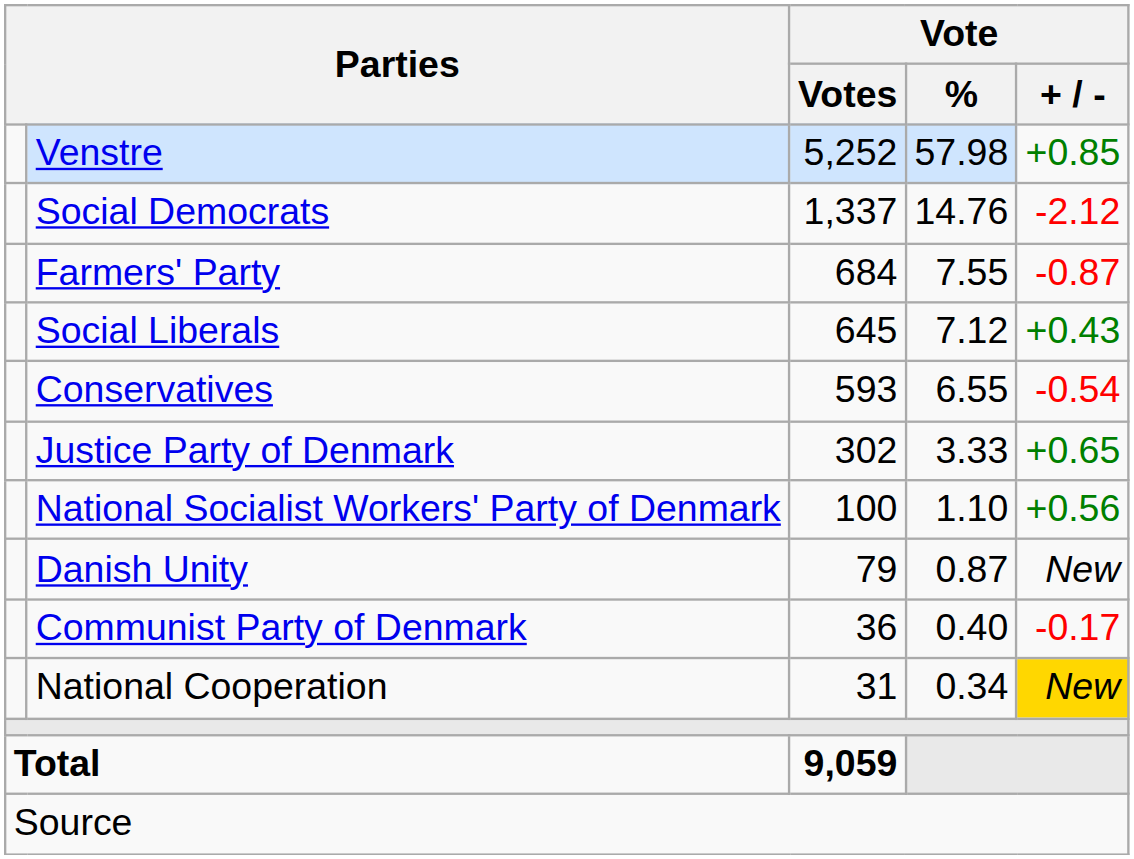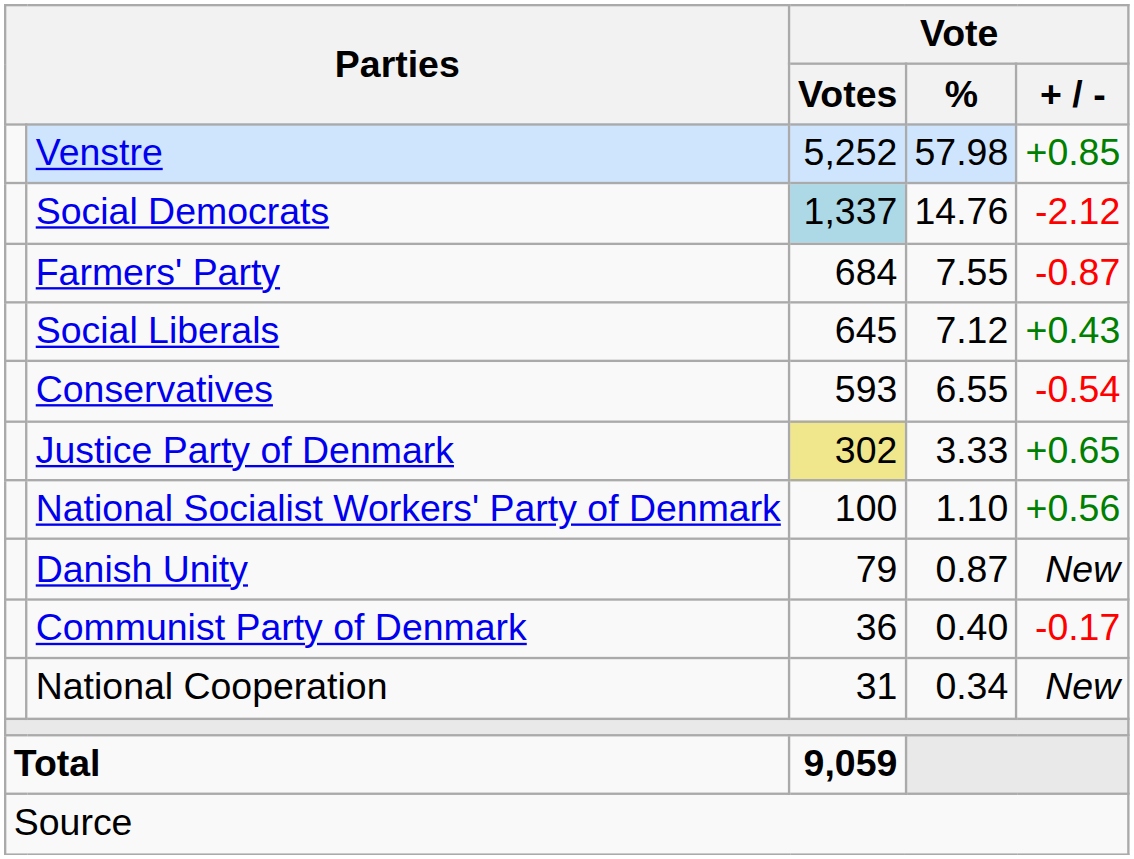(850, 212) no background -> (850, 212) lightblue background
(866, 449) no background -> (866, 449) khaki background
(1083, 687) gold background -> (1083, 687) no background
